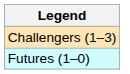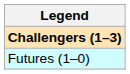(62, 37) normal -> (65, 37) bold
